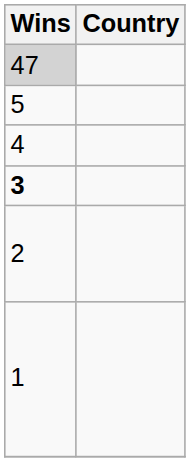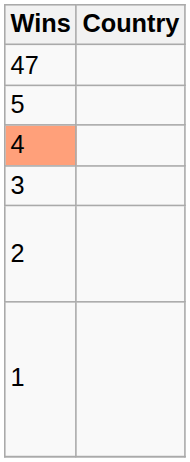(25, 64) lightgrey background -> (25, 64) no background
(18, 144) no background -> (18, 144) lightsalmon background
(18, 184) bold -> (18, 184) normal
